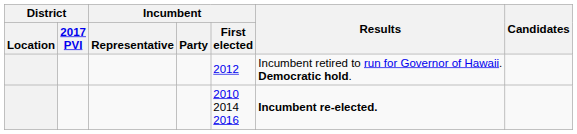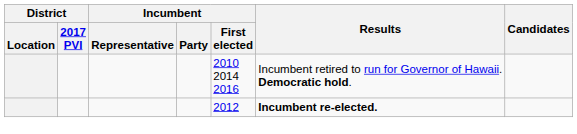(226, 69) 2012 -> (226, 76) 2010 2014 2016
(226, 107) 2010 2014 2016 -> (226, 107) 2012
